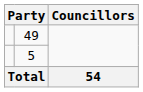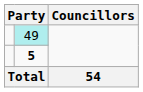(31, 35) no background -> (31, 35) paleturquoise background
(31, 56) normal -> (31, 56) bold
